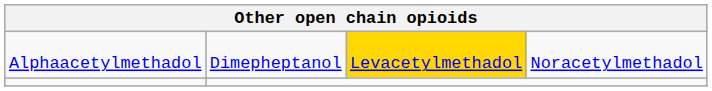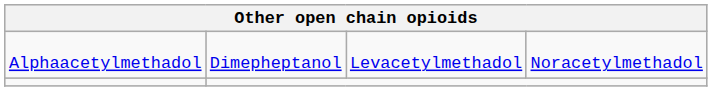(436, 64) gold background -> (436, 64) no background
